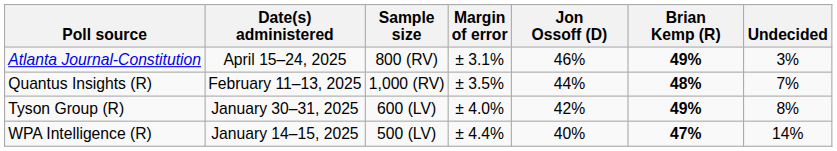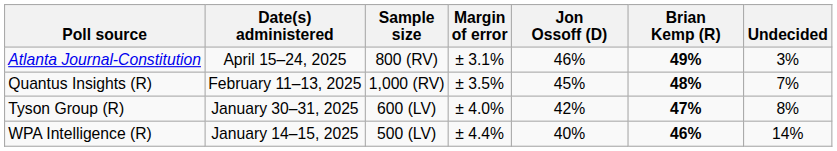(569, 84) 44% -> (569, 84) 45%
(686, 109) 49% -> (686, 109) 47%
(686, 134) 47% -> (686, 134) 46%
